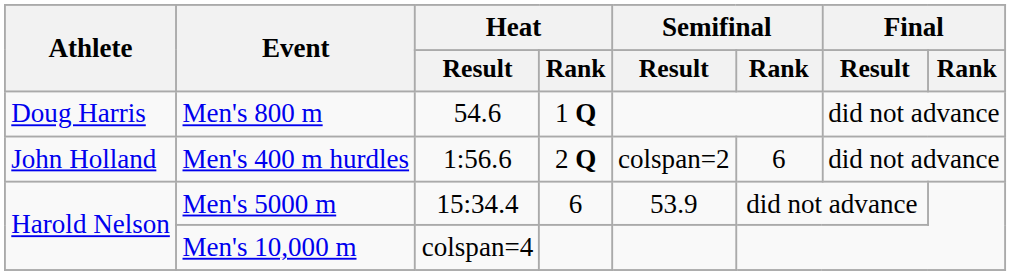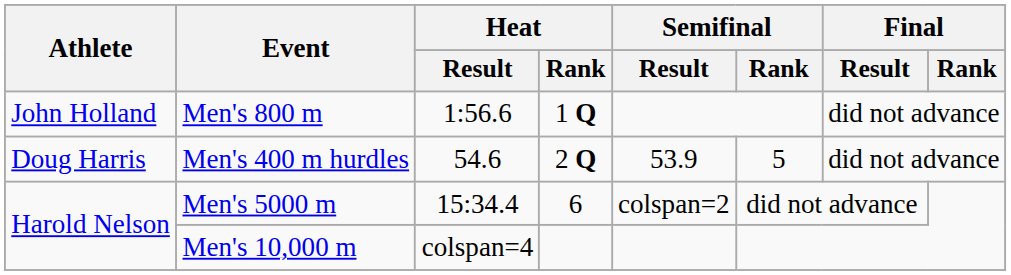(79, 114) Doug Harris -> (84, 114) John Holland
(477, 114) 54.6 -> (477, 114) 1:56.6
(84, 158) John Holland -> (79, 158) Doug Harris
(477, 158) 1:56.6 -> (477, 158) 54.6
(674, 158) colspan=2 -> (674, 158) 53.9
(779, 158) 6 -> (779, 158) 5
(674, 203) 53.9 -> (674, 203) colspan=2
